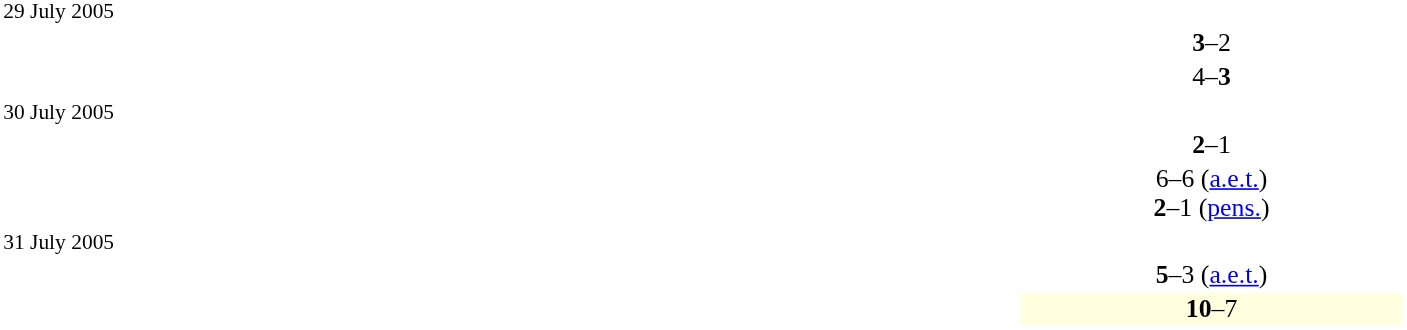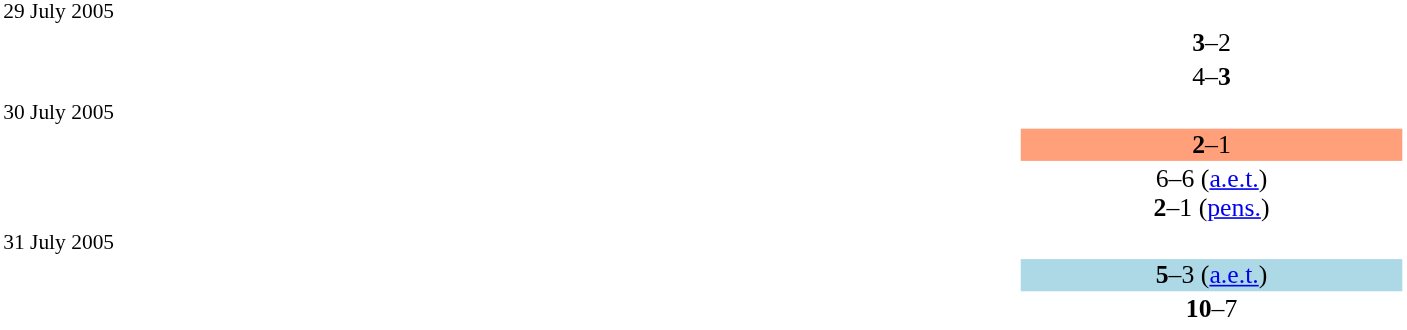(1212, 144) no background -> (1212, 144) lightsalmon background
(1212, 274) no background -> (1212, 274) lightblue background
(1212, 308) lightyellow background -> (1212, 308) no background
